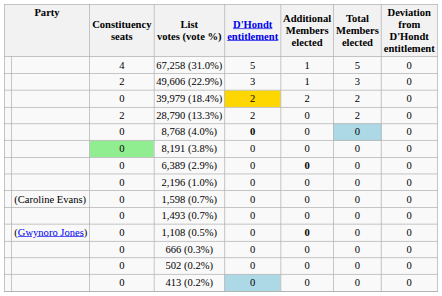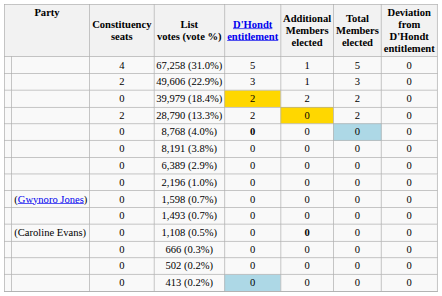(307, 115) no background -> (307, 115) gold background
(122, 148) lightgreen background -> (122, 148) no background
(307, 165) bold -> (307, 165) normal
(50, 199) (Caroline Evans) -> (51, 199) (Gwynoro Jones)
(51, 232) (Gwynoro Jones) -> (50, 232) (Caroline Evans)
